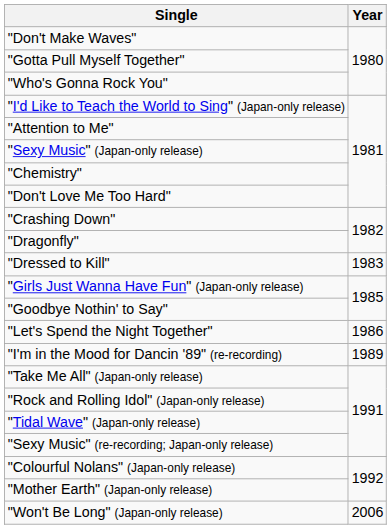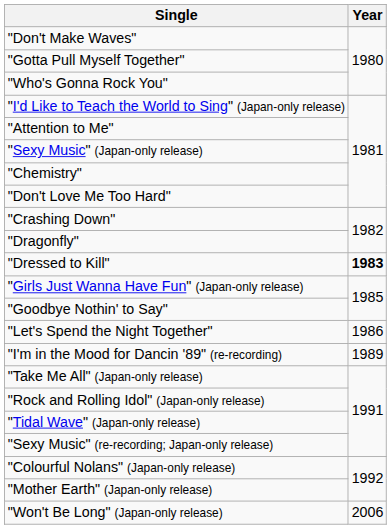(367, 264) normal -> (367, 264) bold
